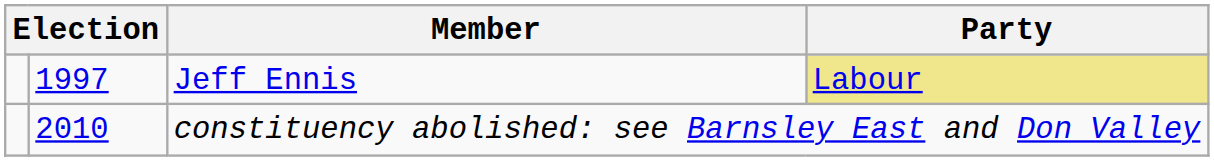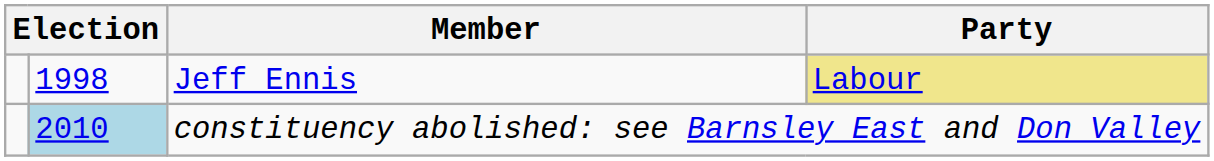(72, 80) 1997 -> (72, 80) 1998
(72, 130) no background -> (72, 130) lightblue background
